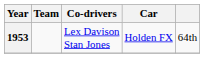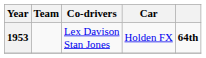(187, 37) normal -> (188, 37) bold
